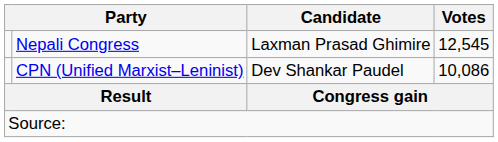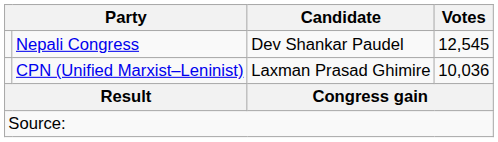(341, 44) Laxman Prasad Ghimire -> (327, 44) Dev Shankar Paudel
(327, 70) Dev Shankar Paudel -> (341, 70) Laxman Prasad Ghimire
(464, 70) 10,086 -> (464, 70) 10,036
